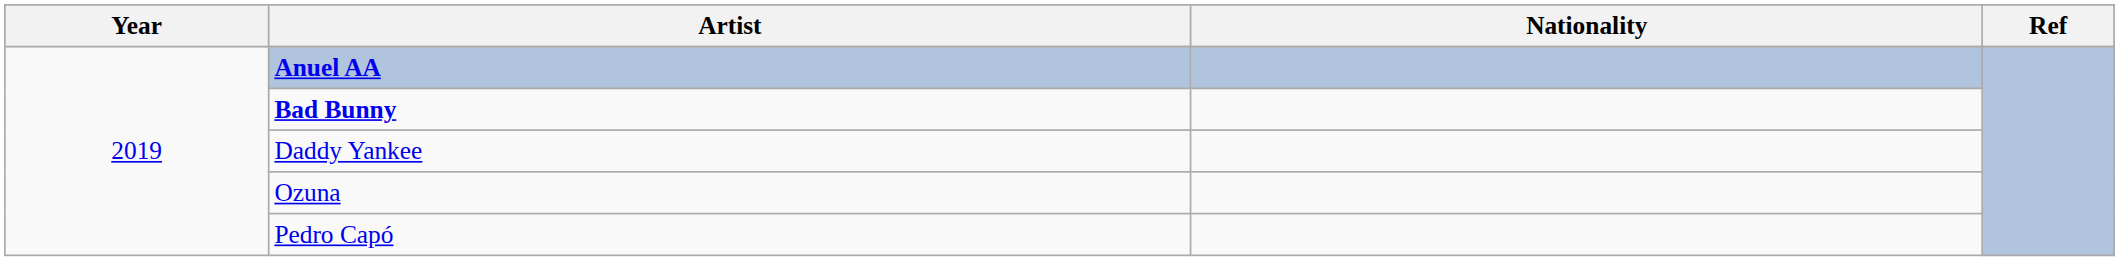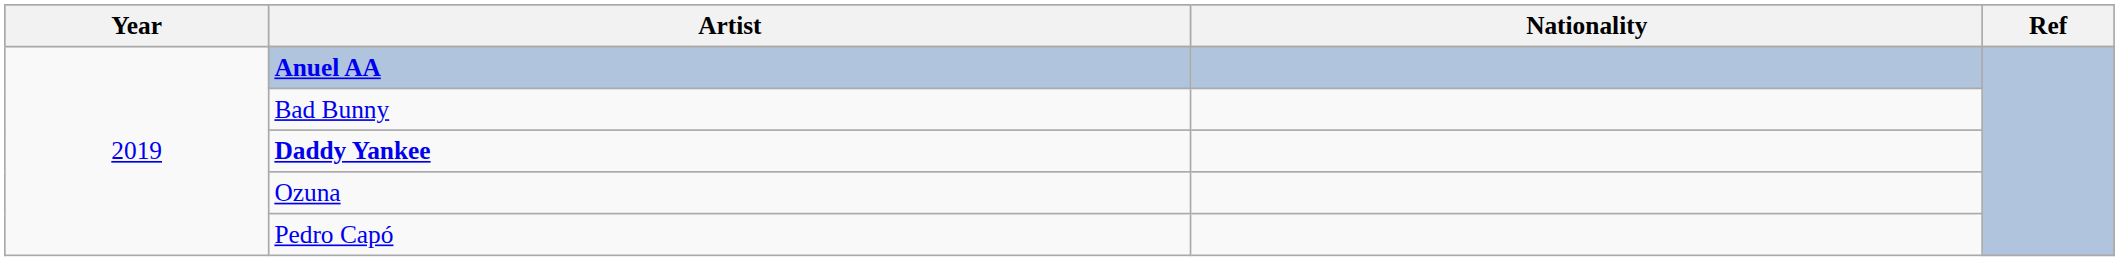(335, 109) bold -> (332, 109) normal
(348, 151) normal -> (352, 151) bold
